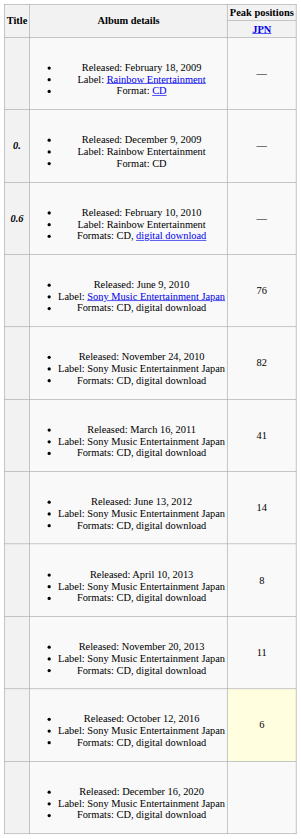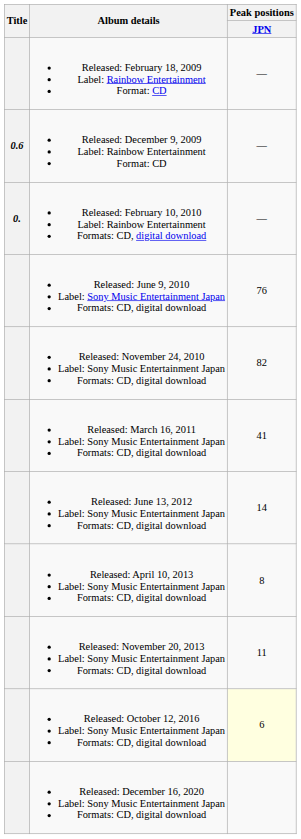(17, 146) 0. -> (17, 146) 0.6
(17, 218) 0.6 -> (17, 218) 0.
